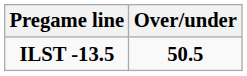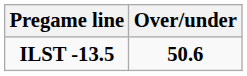(185, 53) 50.5 -> (185, 53) 50.6
